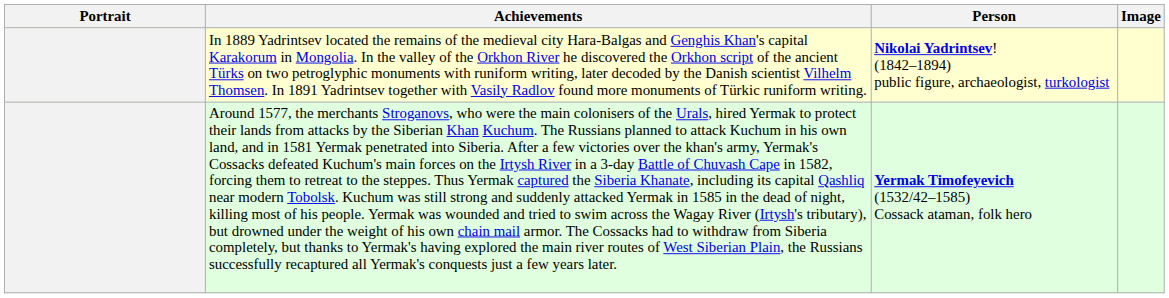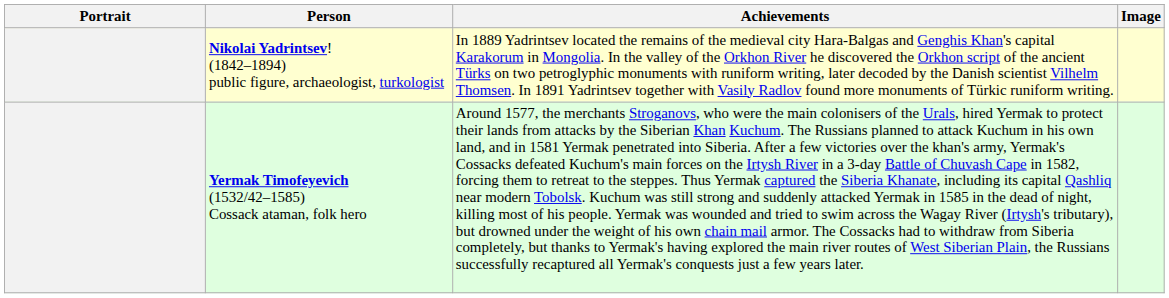columns swapped: (994, 16) <-> (538, 16)
